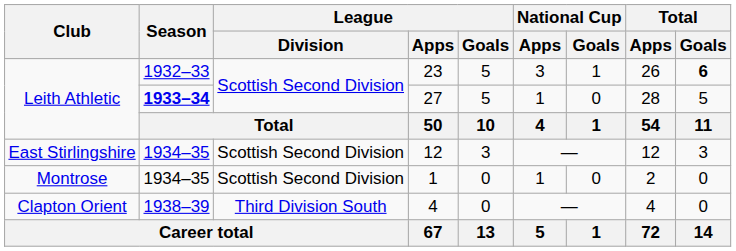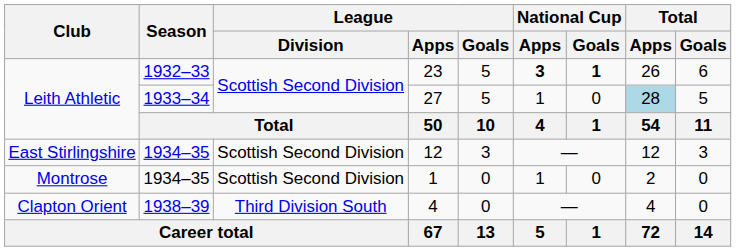(540, 71) normal -> (540, 71) bold
(596, 71) normal -> (596, 71) bold
(703, 71) bold -> (703, 71) normal
(177, 98) bold -> (177, 98) normal
(651, 98) no background -> (651, 98) lightblue background
